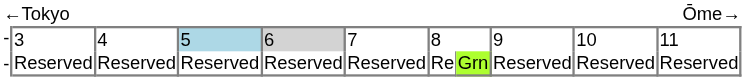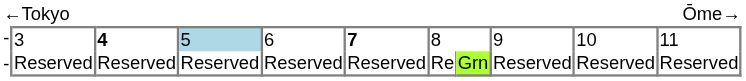(102, 39) normal -> (102, 39) bold
(269, 39) lightgrey background -> (269, 39) no background
(352, 39) normal -> (352, 39) bold
